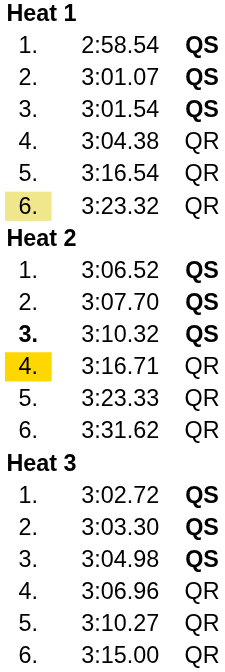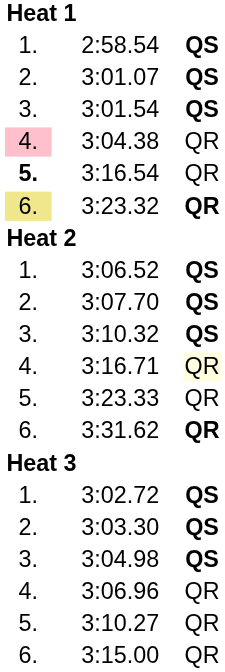(28, 141) no background -> (28, 141) pink background
(28, 173) normal -> (28, 173) bold
(202, 206) normal -> (202, 206) bold
(28, 334) bold -> (28, 334) normal
(28, 366) gold background -> (28, 366) no background
(202, 366) no background -> (202, 366) lightyellow background
(202, 430) normal -> (202, 430) bold
